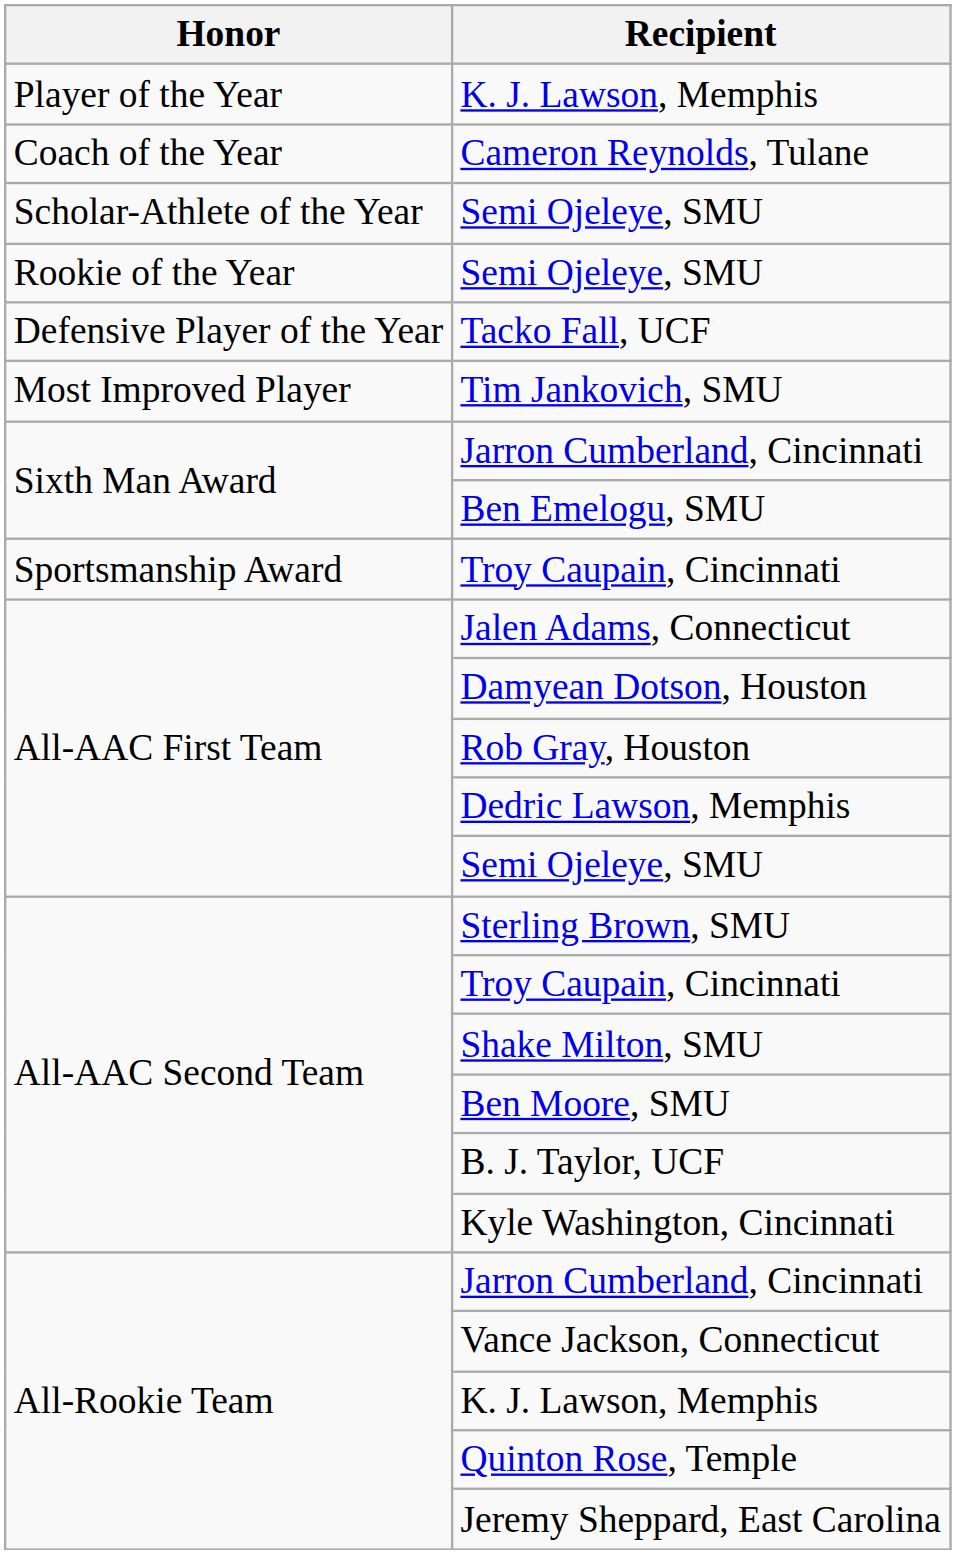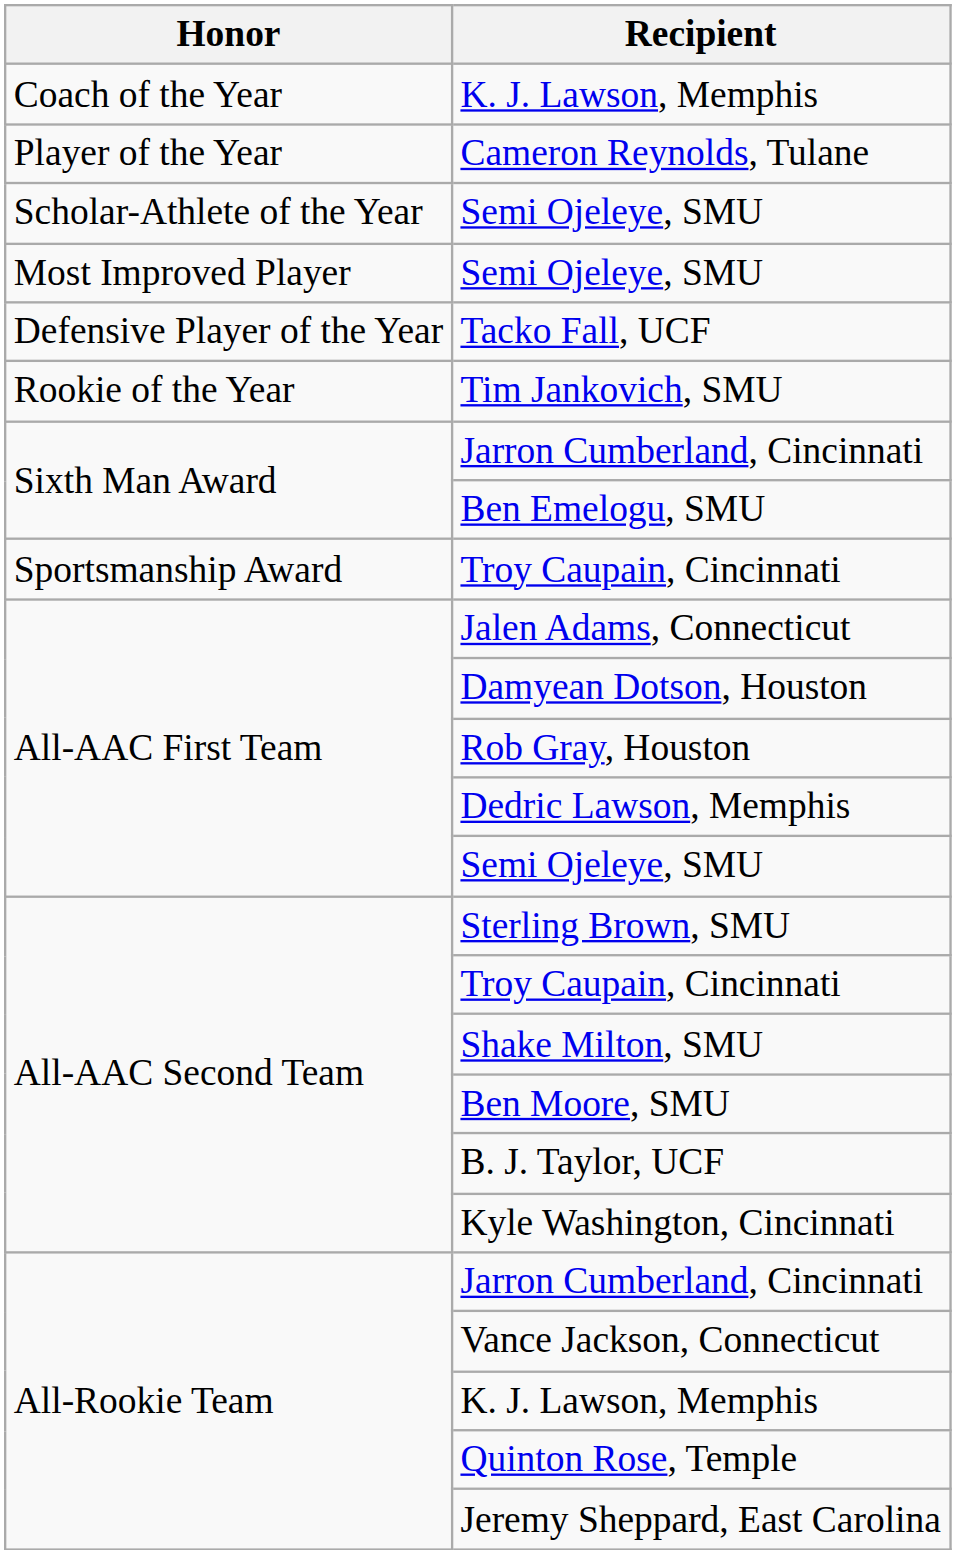(148, 93) Player of the Year -> (148, 93) Coach of the Year
(148, 152) Coach of the Year -> (148, 152) Player of the Year
(154, 271) Rookie of the Year -> (182, 271) Most Improved Player
(182, 390) Most Improved Player -> (154, 390) Rookie of the Year
